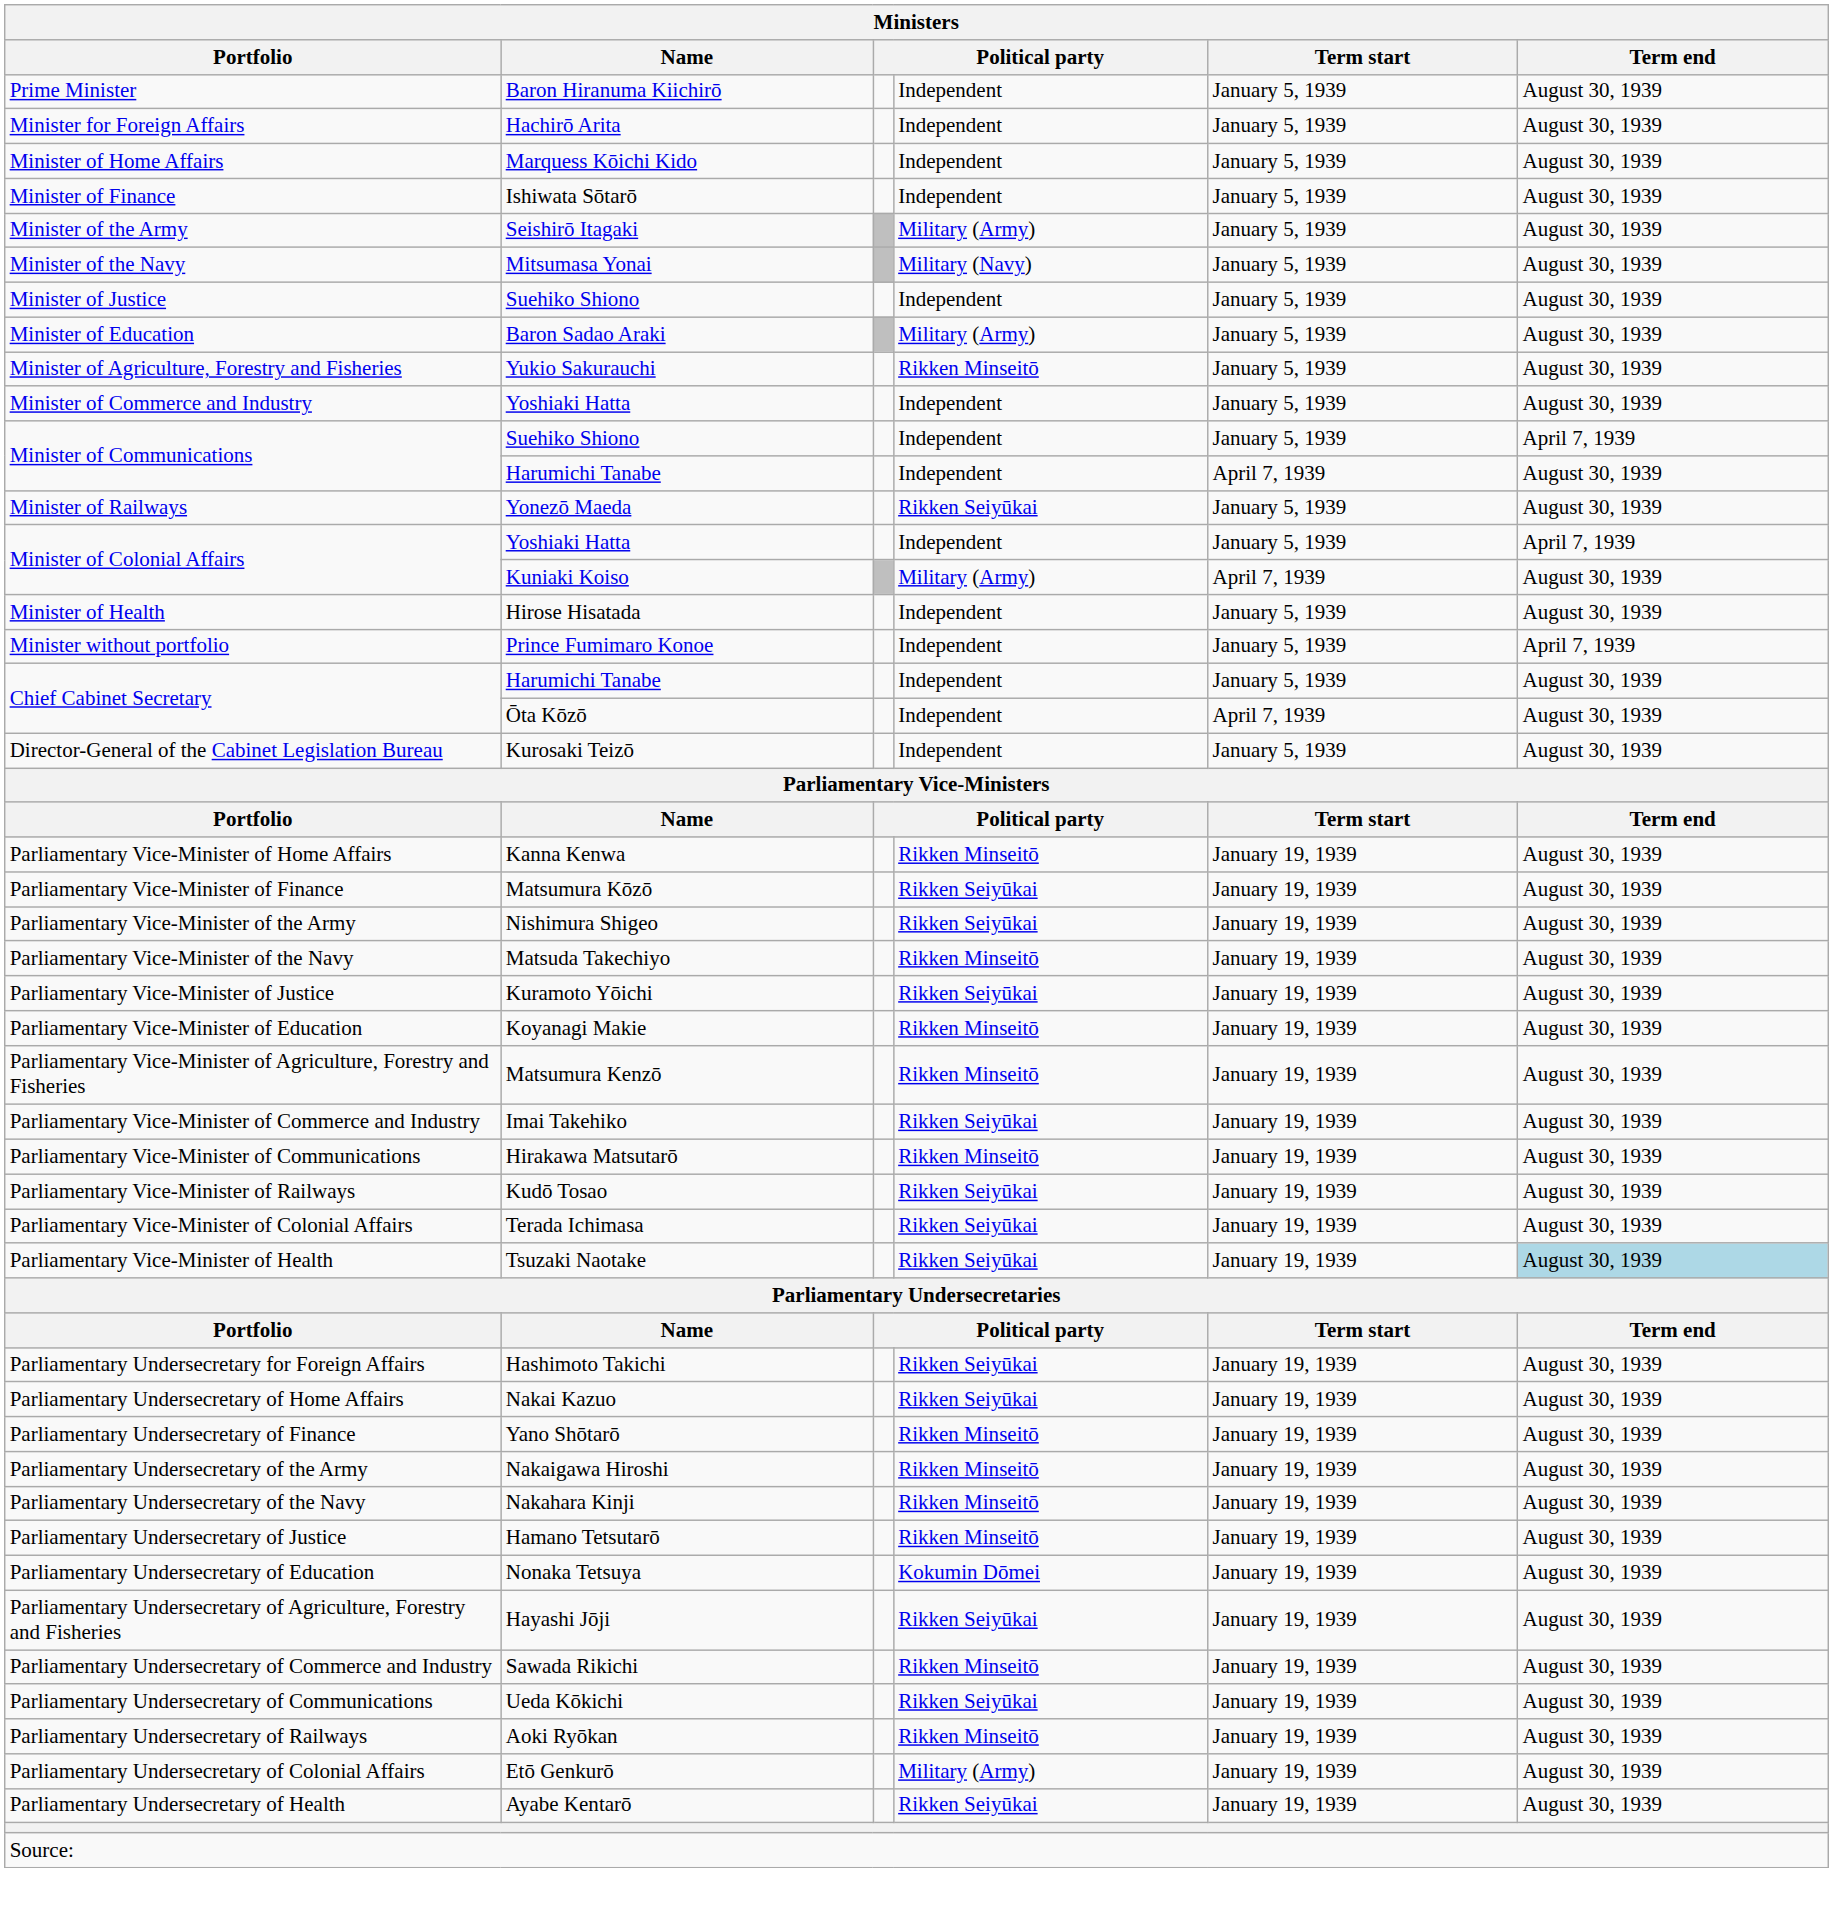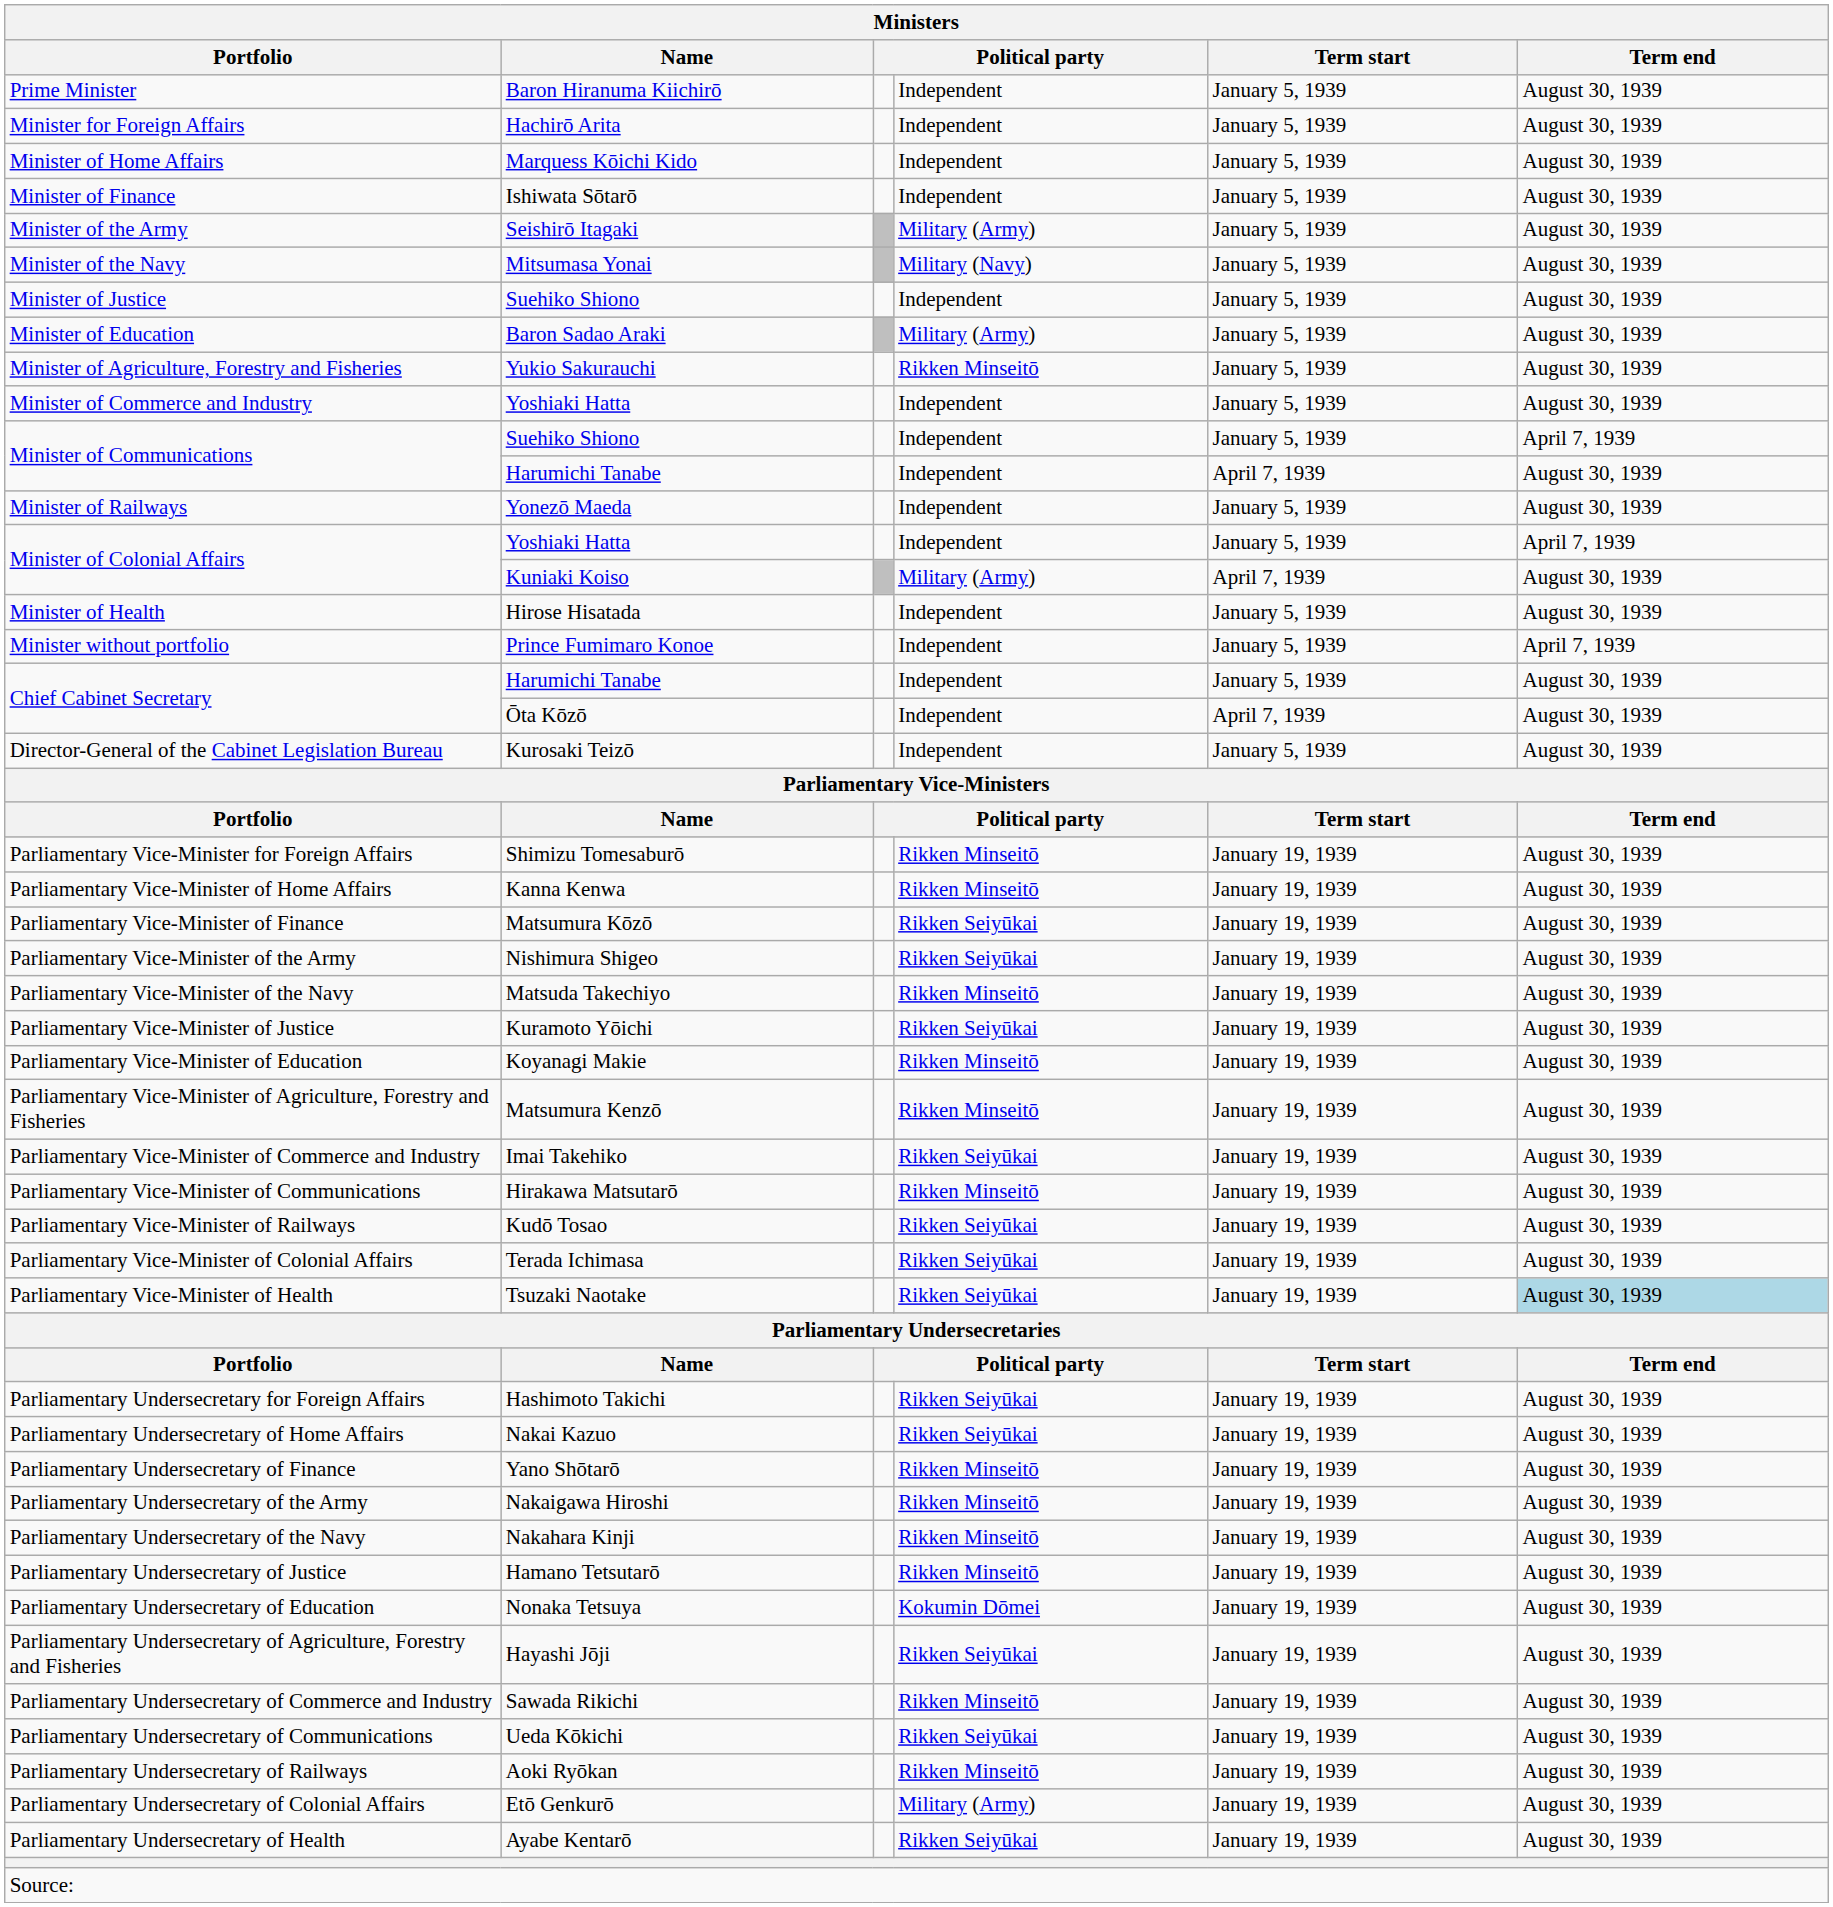(968, 507) Rikken Seiyūkai -> (950, 507) Independent
+ row: (211, 854)
